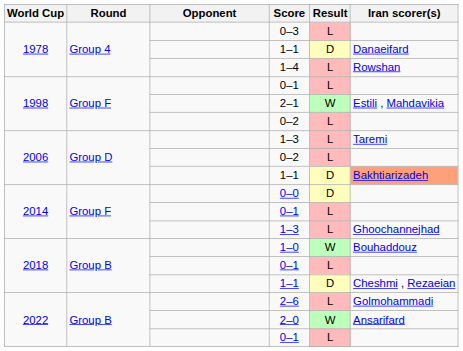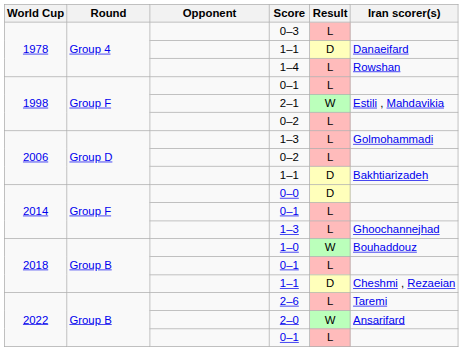(370, 139) Taremi -> (393, 139) Golmohammadi
(391, 175) lightsalmon background -> (391, 175) no background
(393, 301) Golmohammadi -> (370, 301) Taremi
